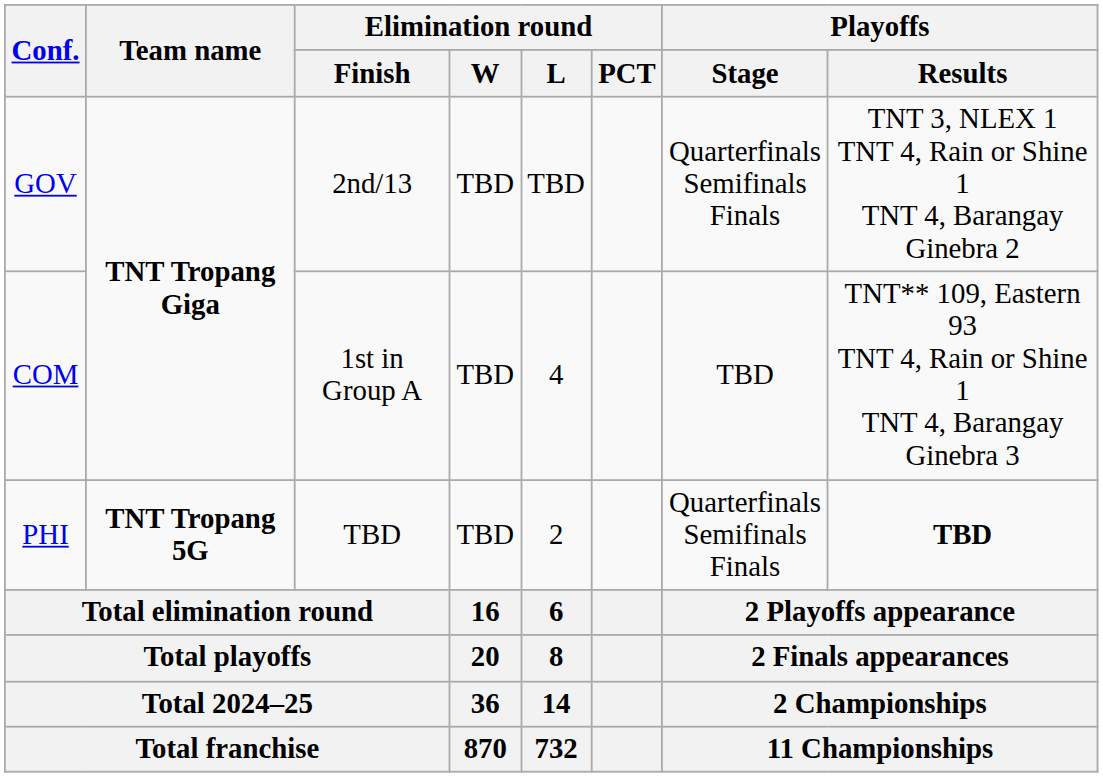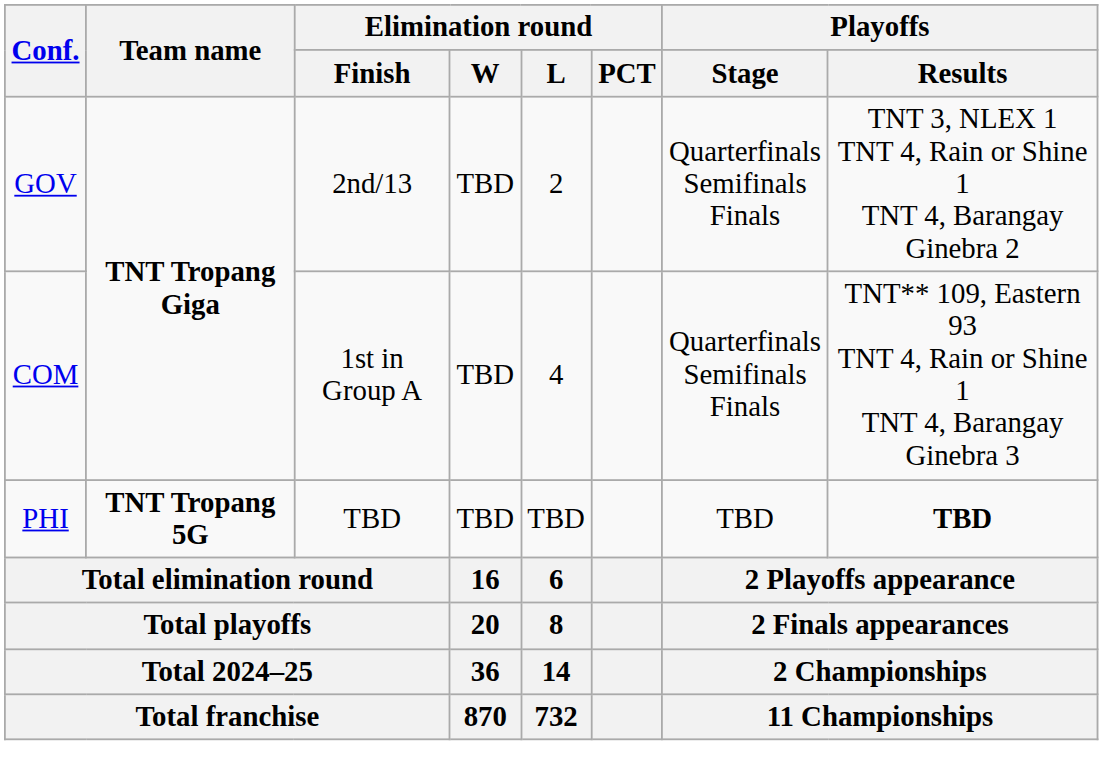(556, 183) TBD -> (556, 183) 2
(745, 374) TBD -> (745, 374) Quarterfinals Semifinals Finals
(556, 534) 2 -> (556, 517) TBD
(745, 534) Quarterfinals Semifinals Finals -> (745, 517) TBD
